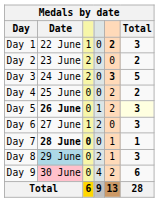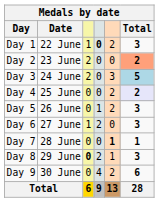(99, 45) normal -> (99, 45) bold
(112, 45) bold -> (112, 45) normal
(137, 61) no background -> (137, 61) lightsalmon background
(112, 77) bold -> (112, 77) normal
(137, 77) no background -> (137, 77) lightblue background
(137, 93) no background -> (137, 93) lavender background
(61, 109) bold -> (61, 109) normal
(137, 109) lightyellow background -> (137, 109) no background
(61, 141) bold -> (61, 141) normal
(88, 141) bold -> (88, 141) normal
(112, 141) normal -> (112, 141) bold
(61, 157) lightblue background -> (61, 157) no background
(88, 157) normal -> (88, 157) bold
(61, 173) pink background -> (61, 173) no background
